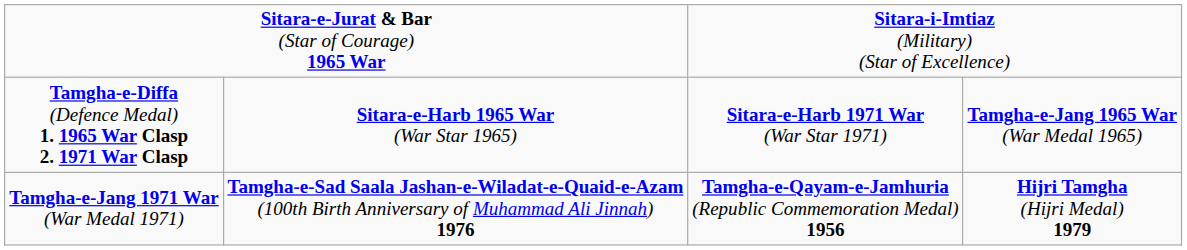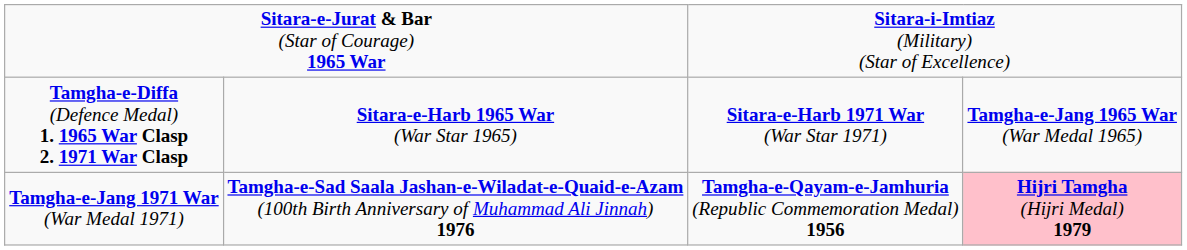(1072, 208) no background -> (1072, 208) pink background
